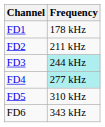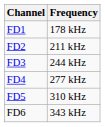(68, 63) paleturquoise background -> (68, 63) no background
(68, 79) paleturquoise background -> (68, 79) no background
